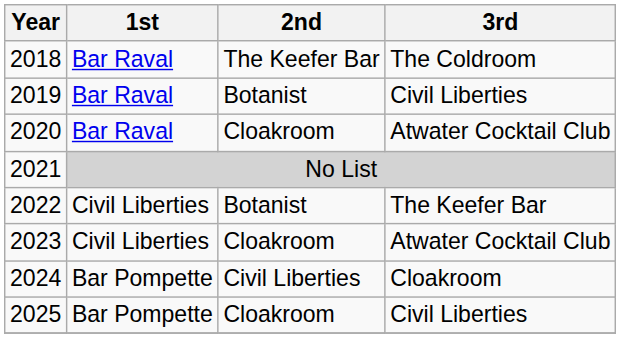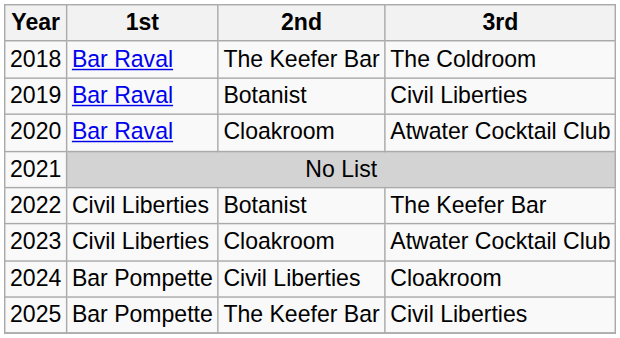(279, 315) Cloakroom -> (302, 315) The Keefer Bar
